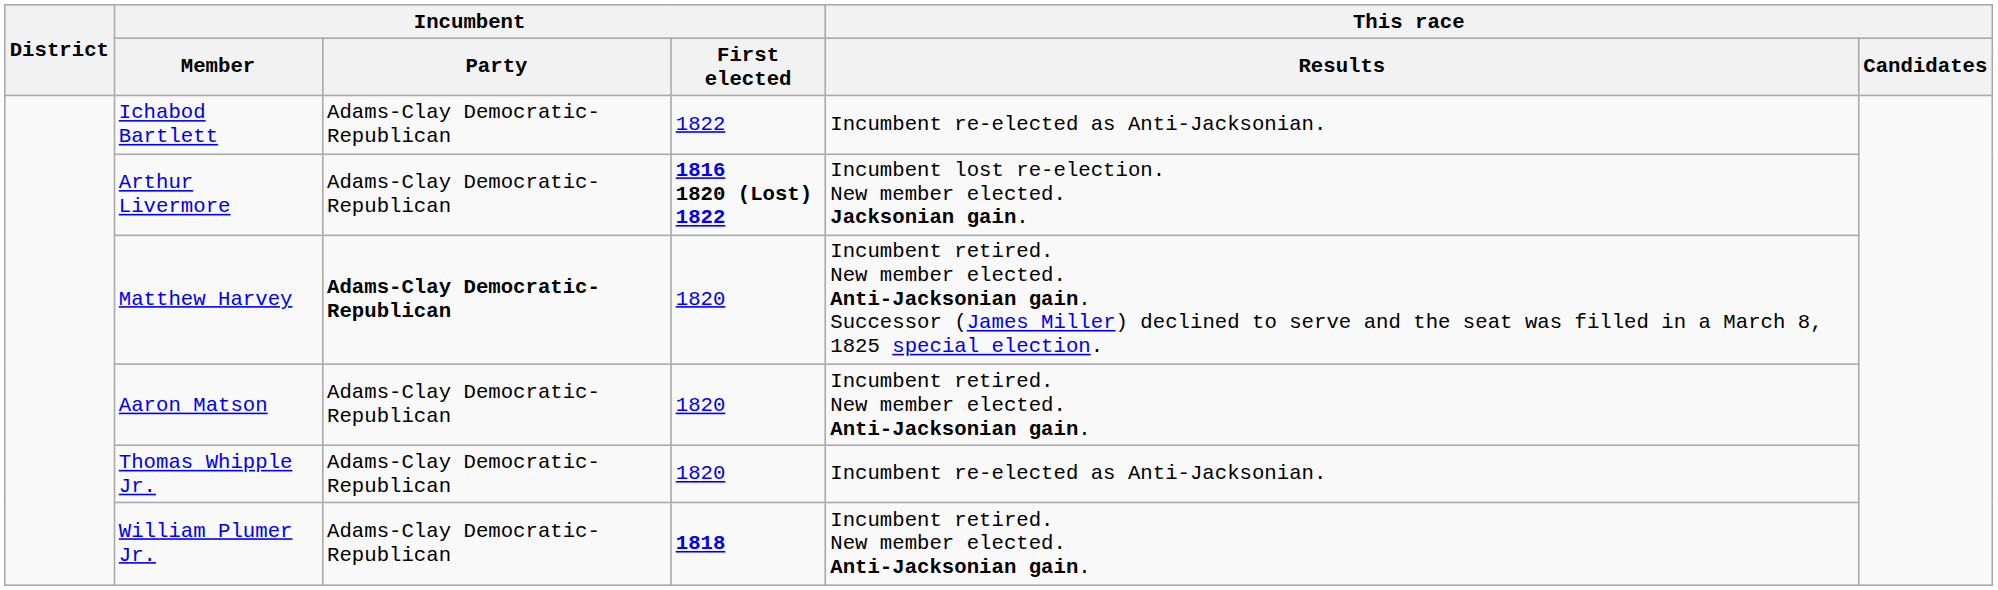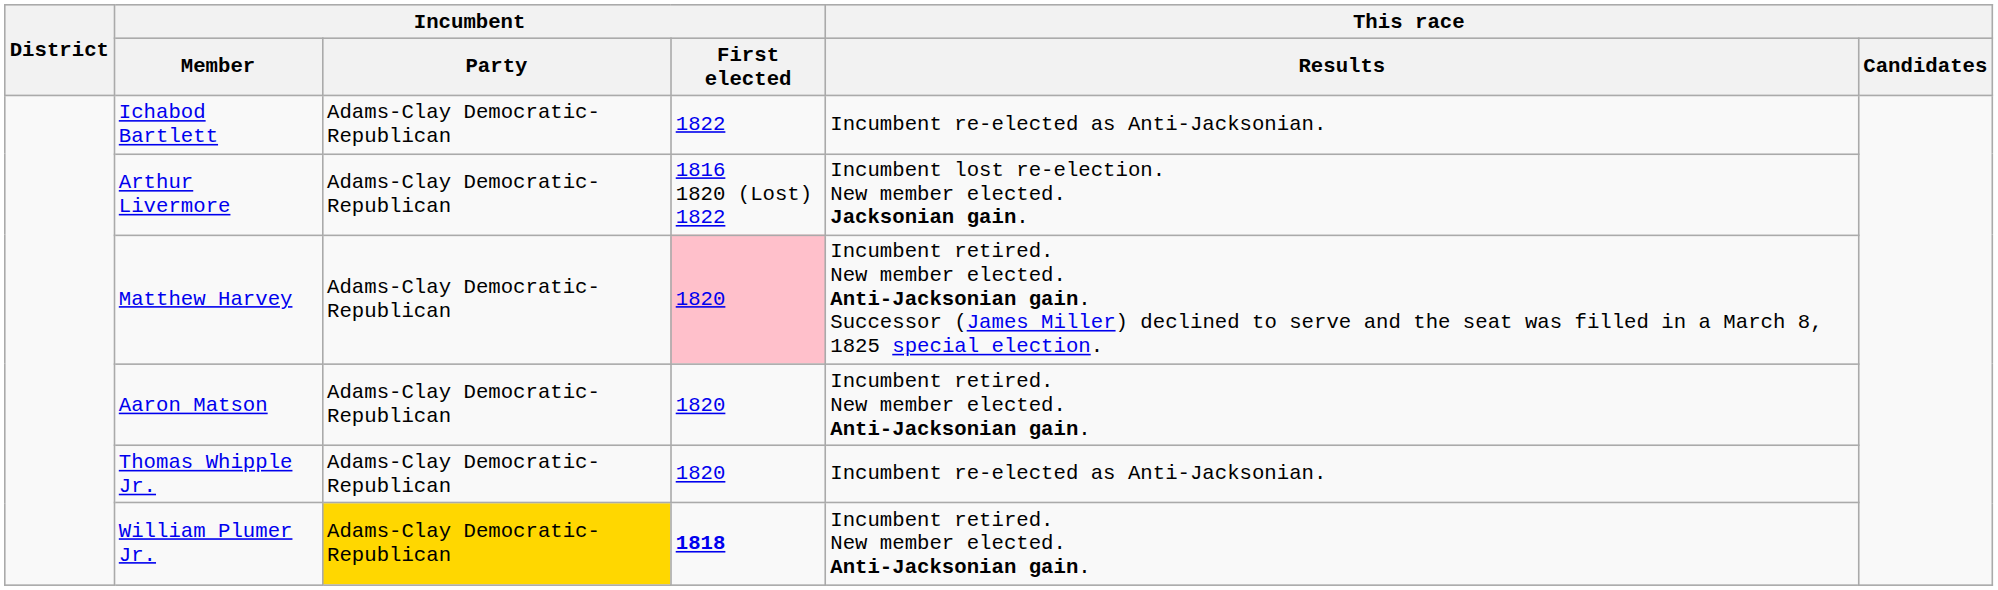(744, 194) bold -> (744, 194) normal
(463, 299) bold -> (463, 299) normal
(701, 299) no background -> (701, 299) pink background
(463, 544) no background -> (463, 544) gold background
